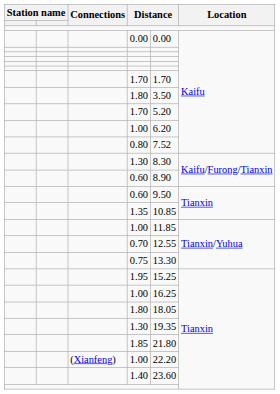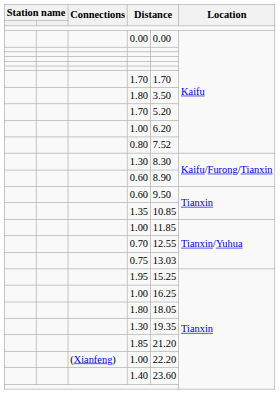(165, 260) 13.30 -> (165, 260) 13.03
(165, 343) 21.80 -> (165, 343) 21.20
